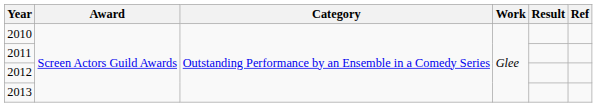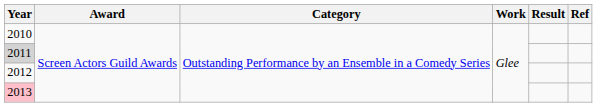(19, 53) no background -> (19, 53) lightgrey background
(20, 92) no background -> (20, 92) pink background
